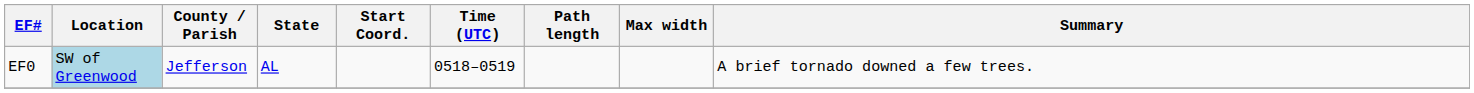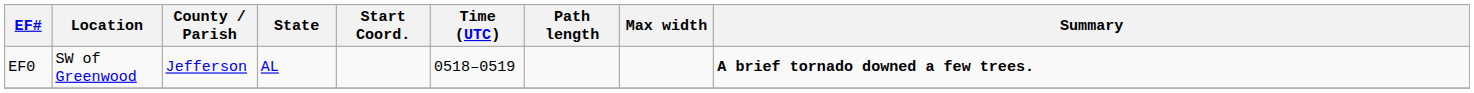(96, 68) lightblue background -> (96, 68) no background
(876, 68) normal -> (876, 68) bold
